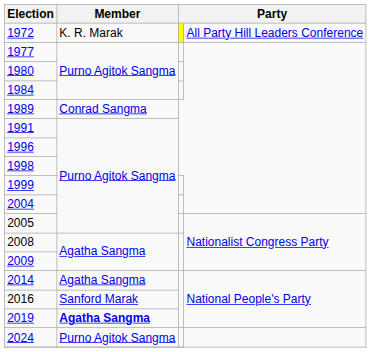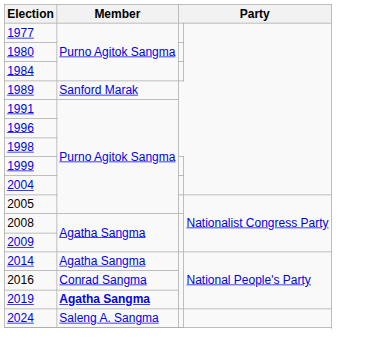- row: (20, 33)
(103, 109) Conrad Sangma -> (99, 90) Sanford Marak
(99, 299) Sanford Marak -> (103, 280) Conrad Sangma
(117, 337) Purno Agitok Sangma -> (109, 318) Saleng A. Sangma
